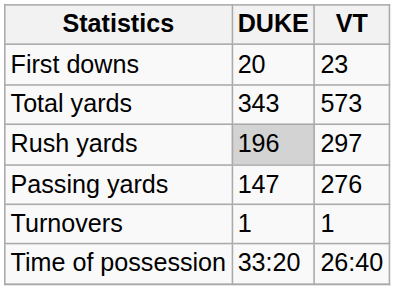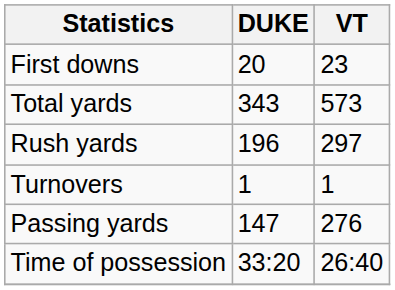(259, 144) lightgrey background -> (259, 144) no background
rows swapped: (89, 183) <-> (67, 223)
